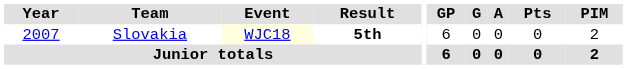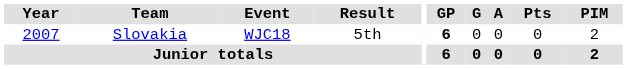(267, 34) lightyellow background -> (267, 34) no background
(368, 34) bold -> (368, 34) normal
(446, 34) normal -> (446, 34) bold
